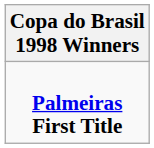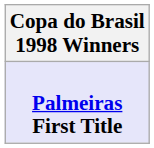(77, 114) no background -> (77, 114) lavender background
